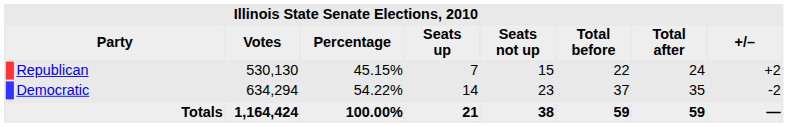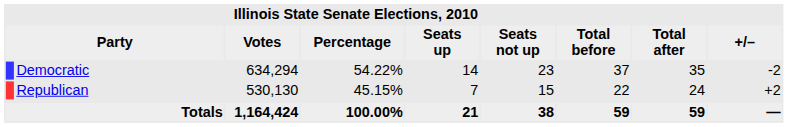rows swapped: (53, 90) <-> (52, 70)
